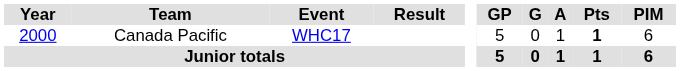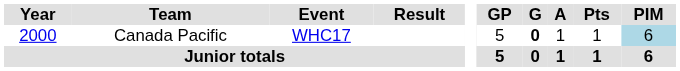(535, 35) normal -> (535, 35) bold
(597, 35) bold -> (597, 35) normal
(649, 35) no background -> (649, 35) lightblue background
